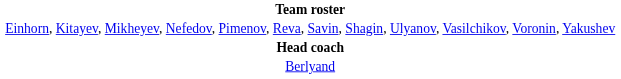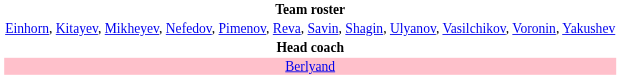(310, 66) no background -> (310, 66) pink background
